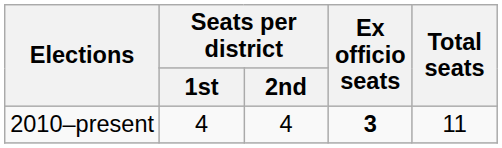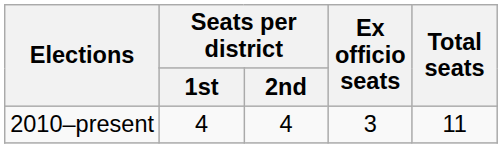(370, 124) bold -> (370, 124) normal
